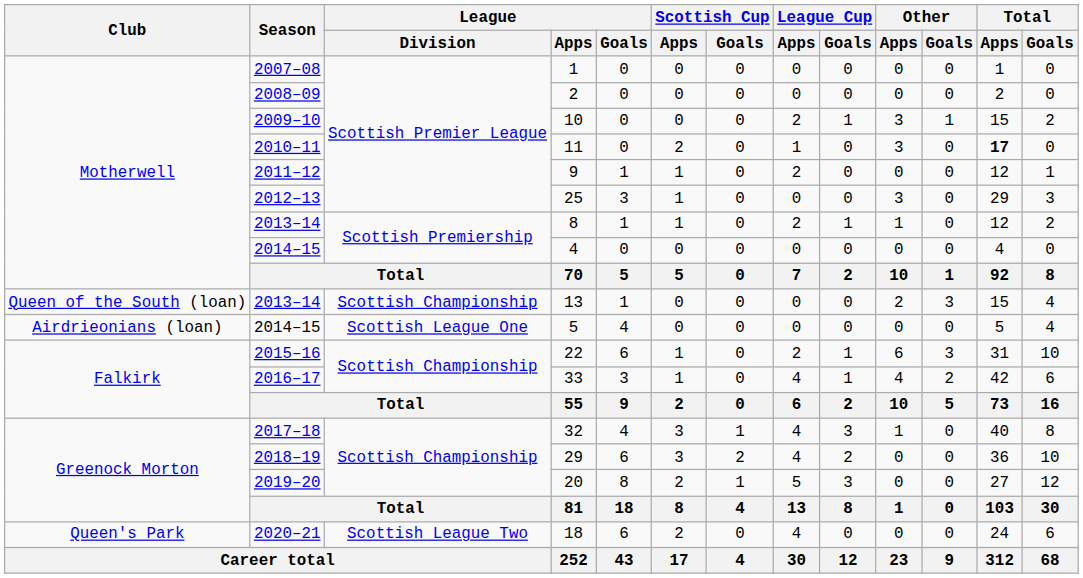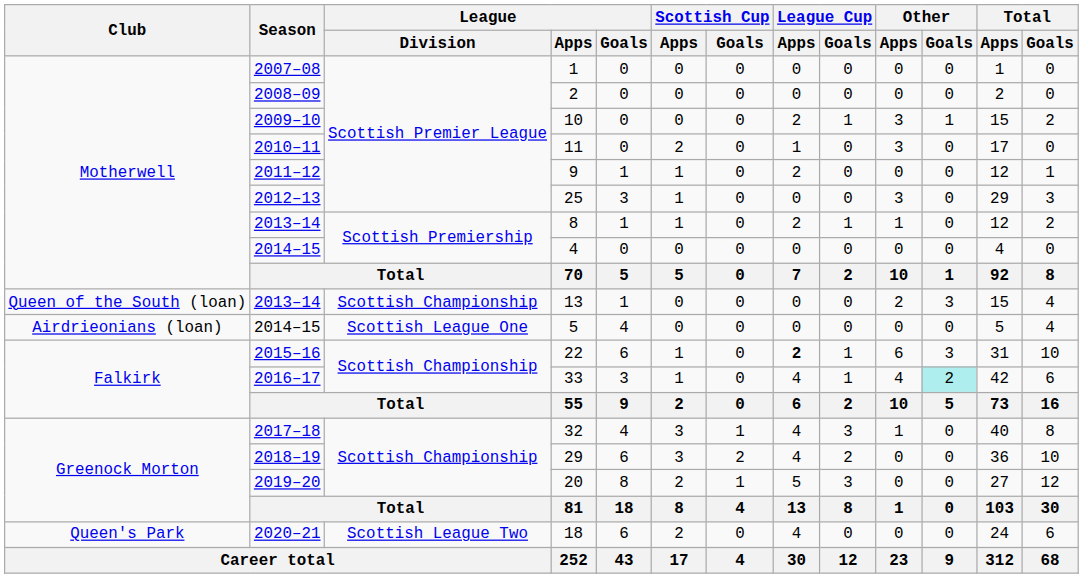(1000, 147) bold -> (1000, 147) normal
(797, 354) normal -> (797, 354) bold
(949, 379) no background -> (949, 379) paleturquoise background
